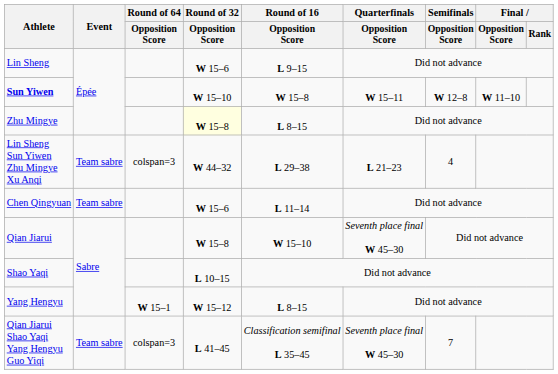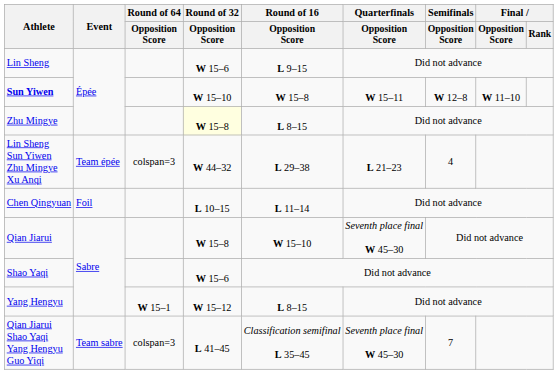(99, 162) Team sabre -> (98, 162) Team épée
(99, 203) Team sabre -> (84, 203) Foil
(212, 209) W 15–6 -> (212, 209) L 10–15
(212, 279) L 10–15 -> (212, 279) W 15–6
